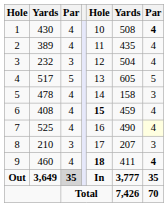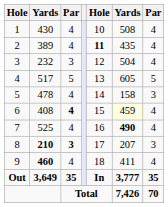(153, 29) bold -> (153, 29) normal
(99, 45) normal -> (99, 45) bold
(71, 111) normal -> (71, 111) bold
(99, 111) bold -> (99, 111) normal
(127, 111) no background -> (127, 111) lightyellow background
(127, 128) normal -> (127, 128) bold
(153, 128) lightyellow background -> (153, 128) no background
(45, 144) normal -> (45, 144) bold
(71, 144) normal -> (71, 144) bold
(45, 161) normal -> (45, 161) bold
(99, 161) bold -> (99, 161) normal
(153, 161) bold -> (153, 161) normal
(71, 177) lightgrey background -> (71, 177) no background
